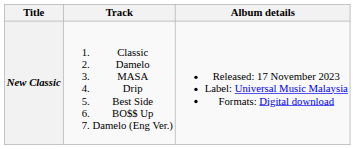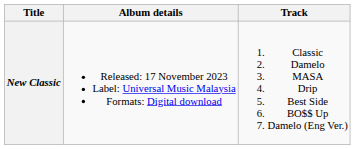columns swapped: (263, 13) <-> (119, 13)
